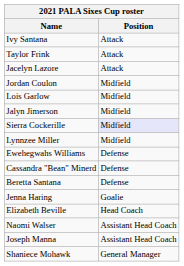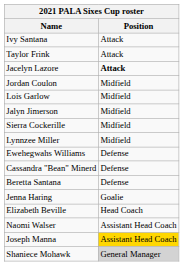(112, 69) normal -> (113, 69) bold
(116, 126) lavender background -> (116, 126) no background
(139, 240) no background -> (139, 240) gold background
(130, 254) no background -> (130, 254) lightgrey background
